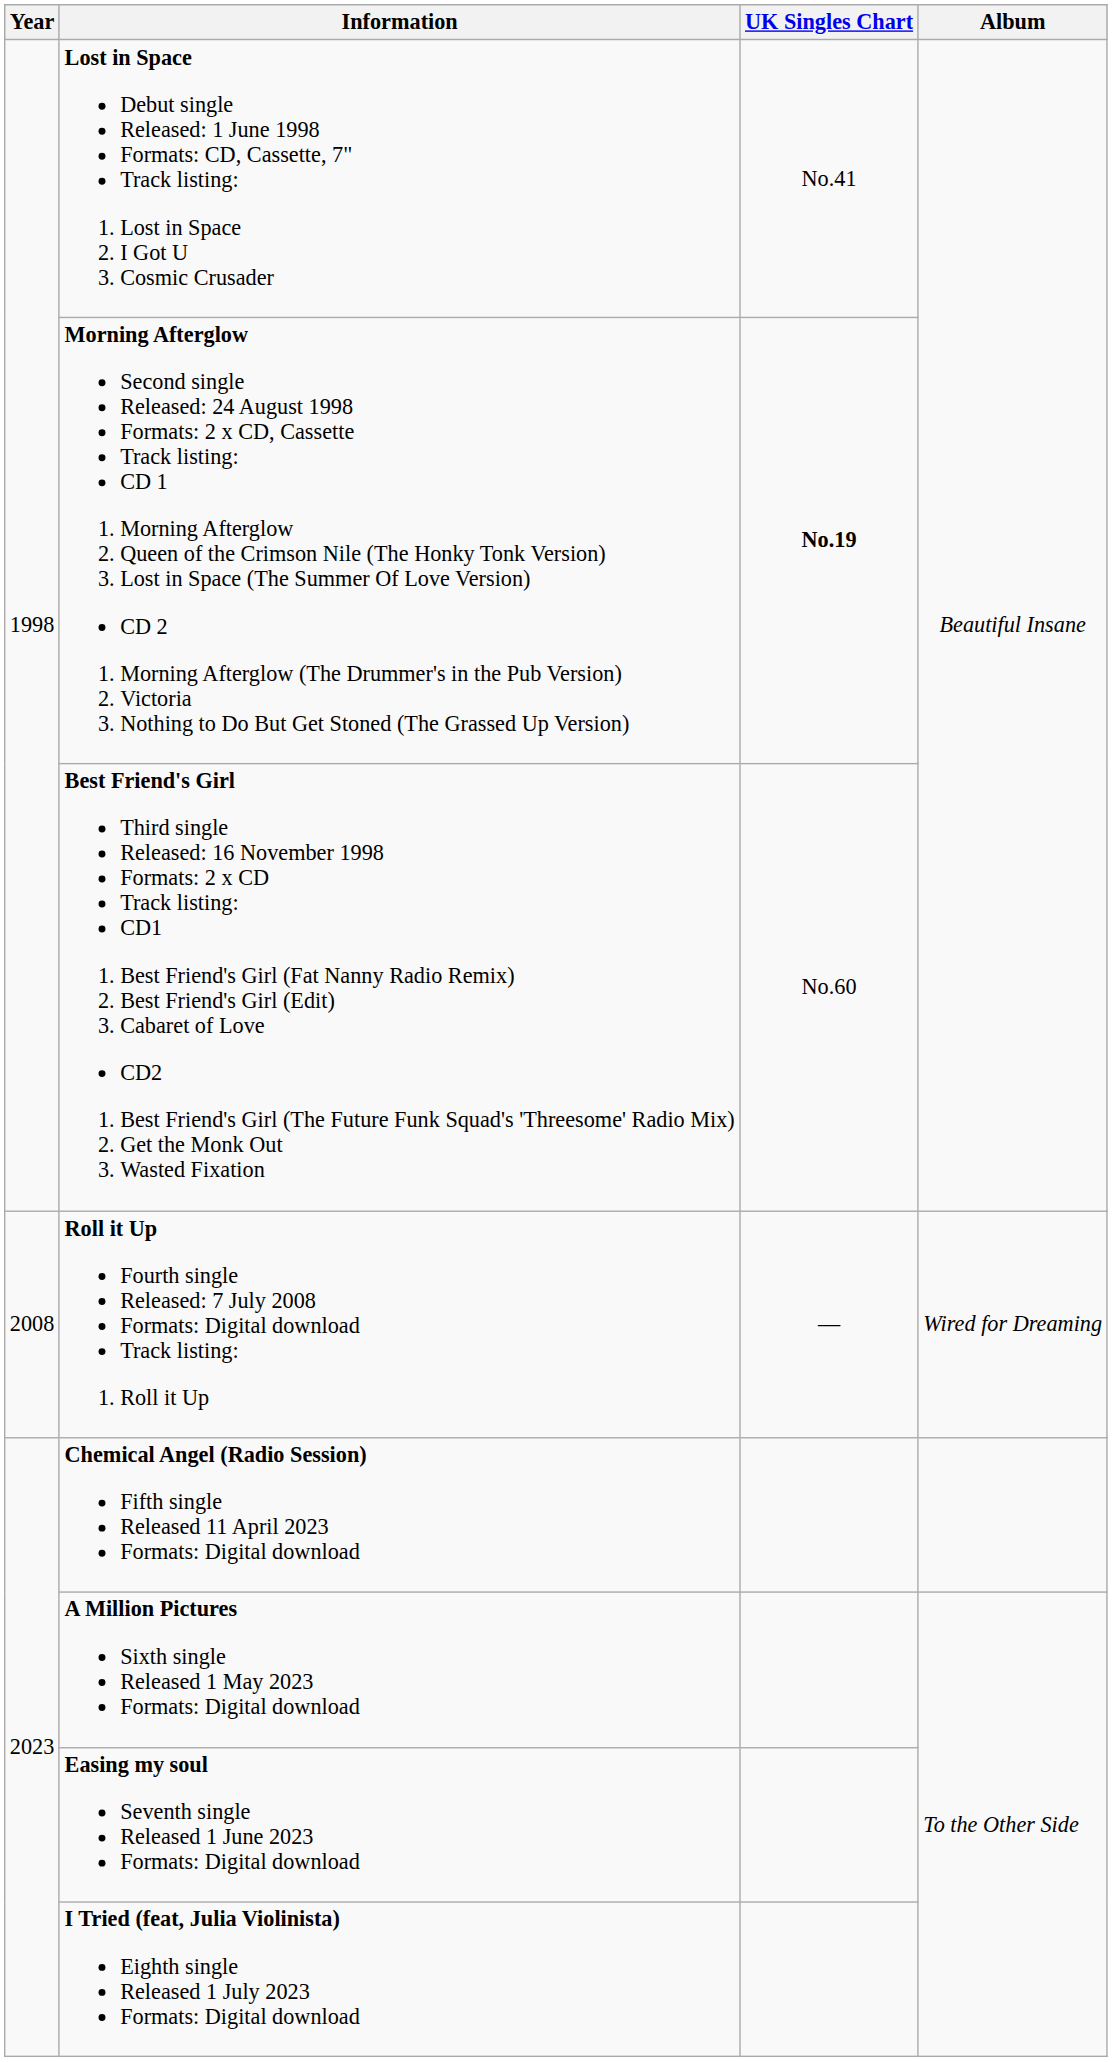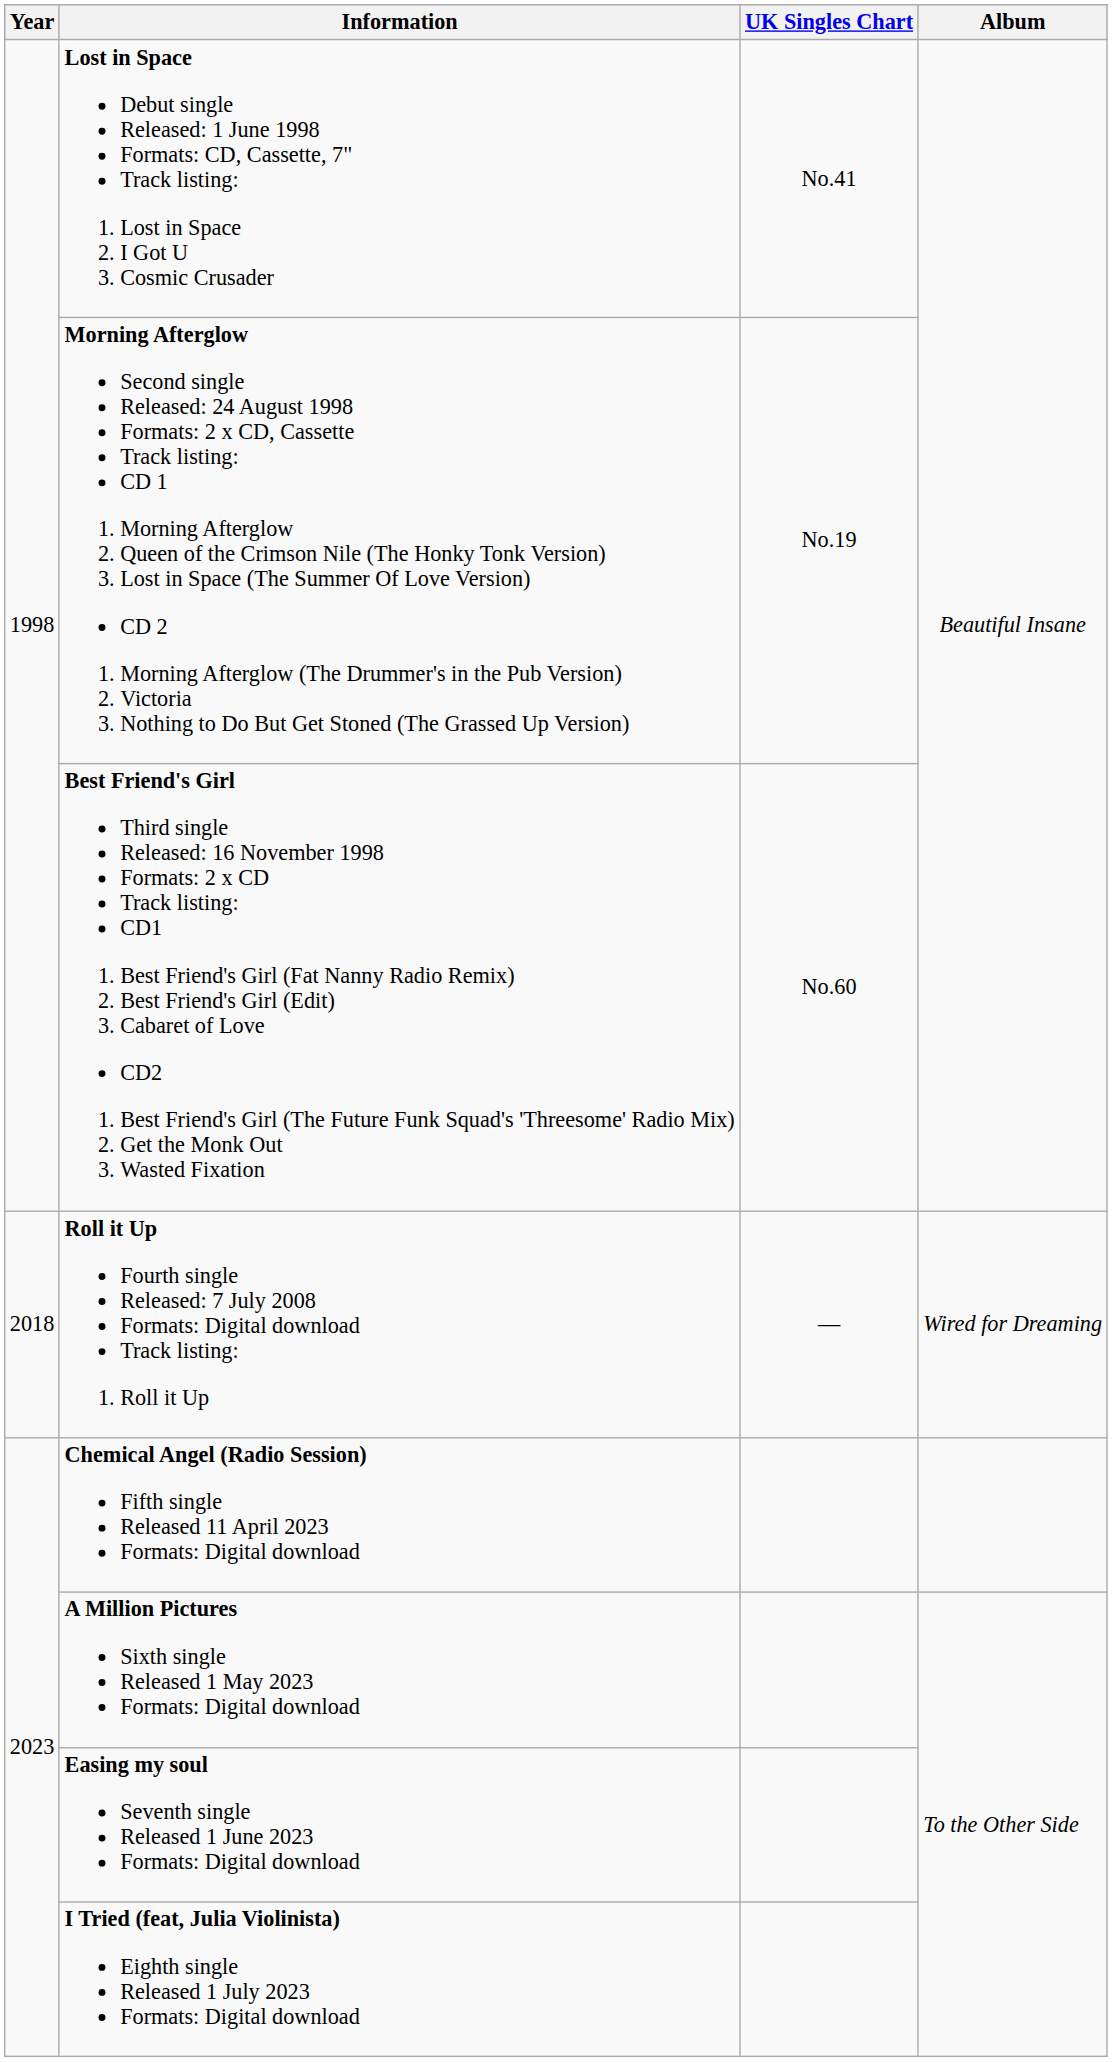(829, 540) bold -> (829, 540) normal
(32, 1323) 2008 -> (32, 1323) 2018
